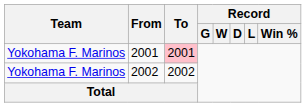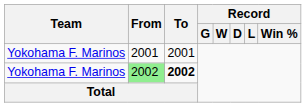(181, 53) pink background -> (181, 53) no background
(145, 72) no background -> (145, 72) lightgreen background
(181, 72) normal -> (181, 72) bold
